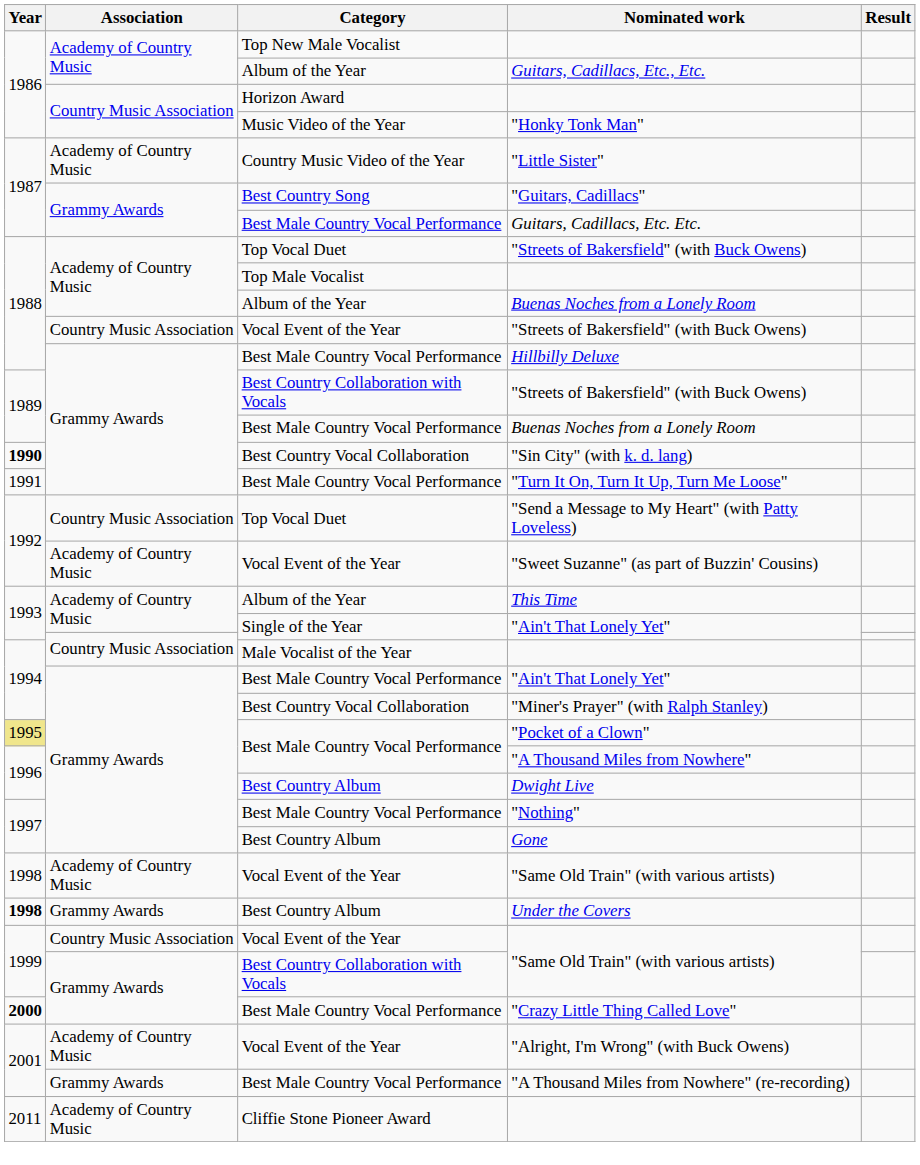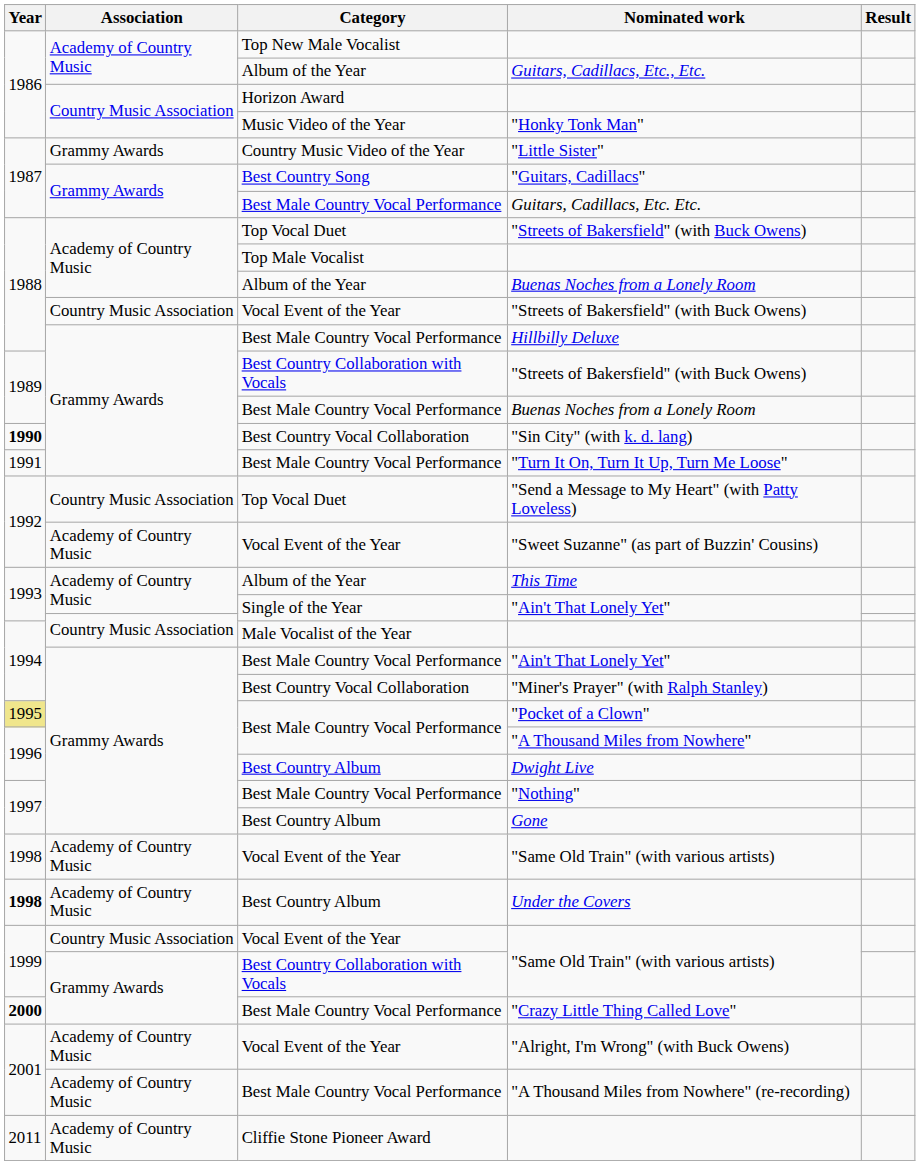(121, 160) Academy of Country Music -> (107, 151) Grammy Awards
(107, 911) Grammy Awards -> (121, 902) Academy of Country Music
(107, 1082) Grammy Awards -> (121, 1092) Academy of Country Music
